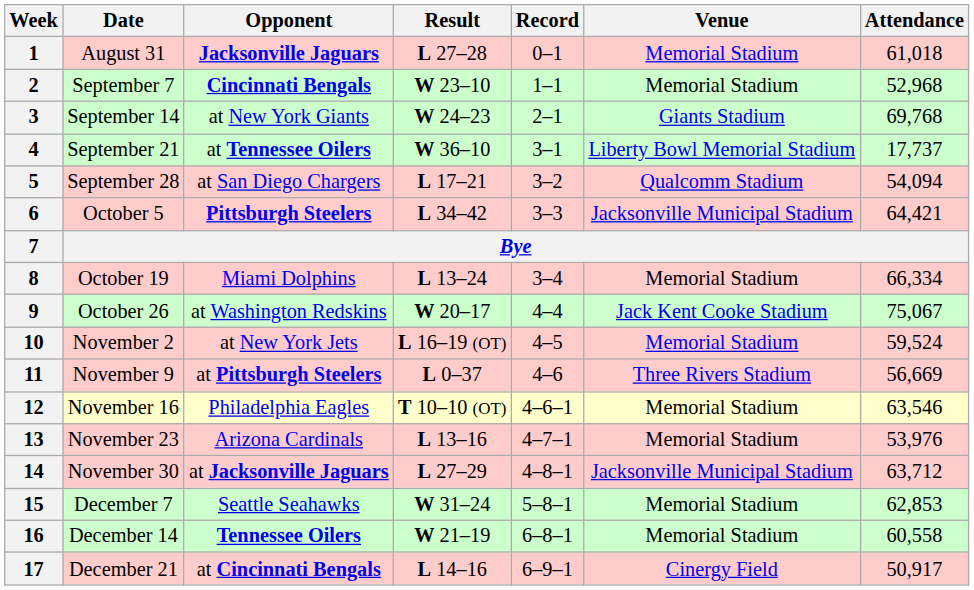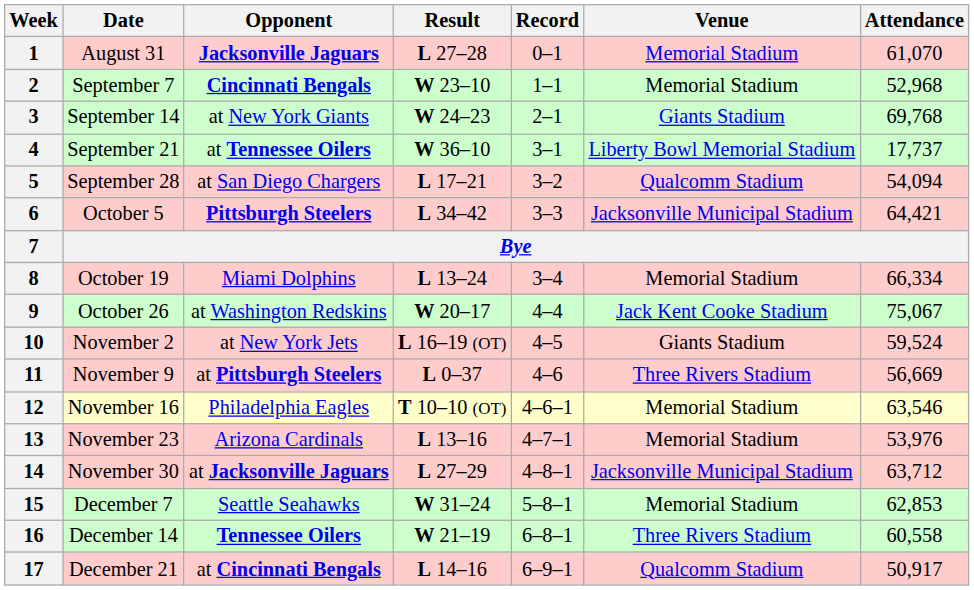(914, 52) 61,018 -> (914, 52) 61,070
(722, 342) Memorial Stadium -> (722, 342) Giants Stadium
(722, 536) Memorial Stadium -> (722, 536) Three Rivers Stadium
(722, 568) Cinergy Field -> (722, 568) Qualcomm Stadium
